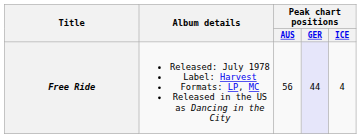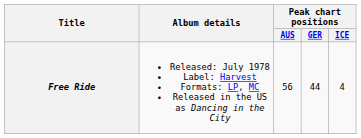(315, 88) lavender background -> (315, 88) no background
